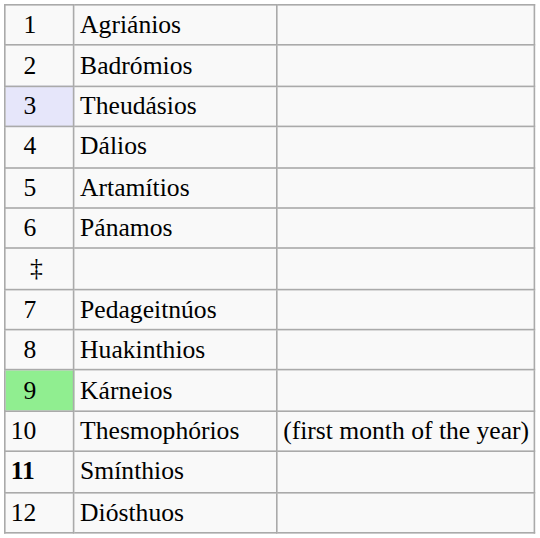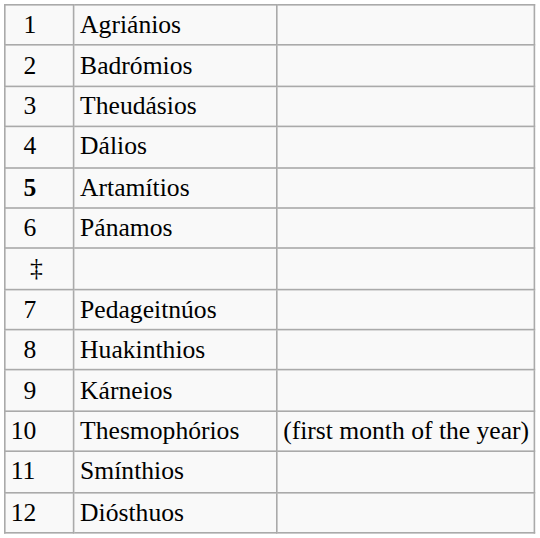(24, 106) lavender background -> (24, 106) no background
(24, 187) normal -> (24, 187) bold
(24, 390) lightgreen background -> (24, 390) no background
(23, 471) bold -> (23, 471) normal
